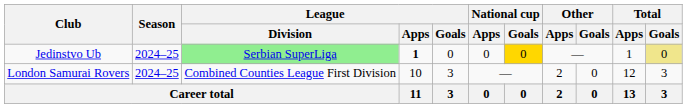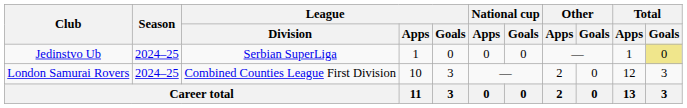(290, 53) lightgreen background -> (290, 53) no background
(416, 53) bold -> (416, 53) normal
(523, 53) gold background -> (523, 53) no background
